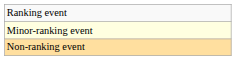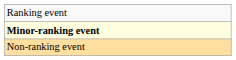(50, 30) normal -> (53, 30) bold
